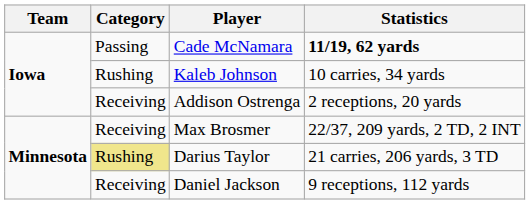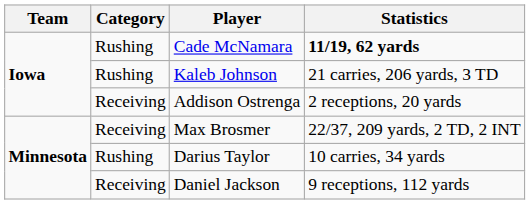(122, 46) Passing -> (124, 46) Rushing
(377, 74) 10 carries, 34 yards -> (403, 74) 21 carries, 206 yards, 3 TD
(124, 157) khaki background -> (124, 157) no background
(403, 157) 21 carries, 206 yards, 3 TD -> (377, 157) 10 carries, 34 yards
